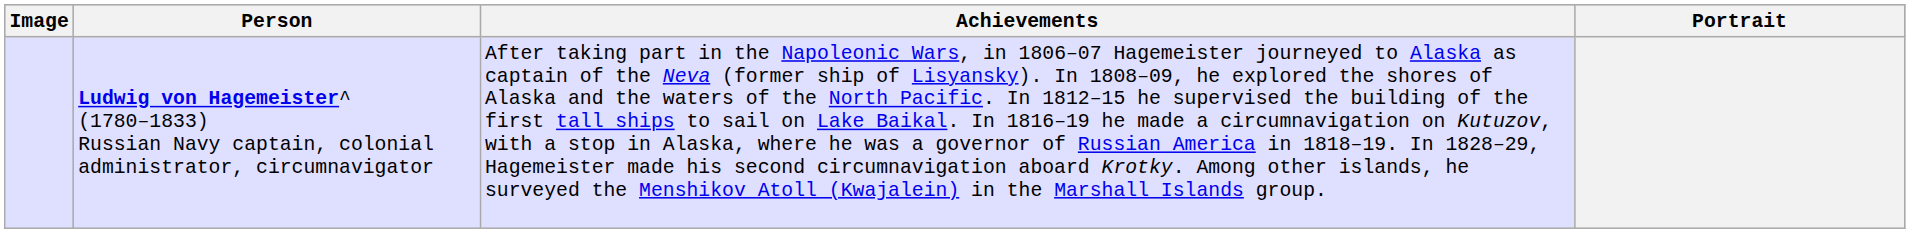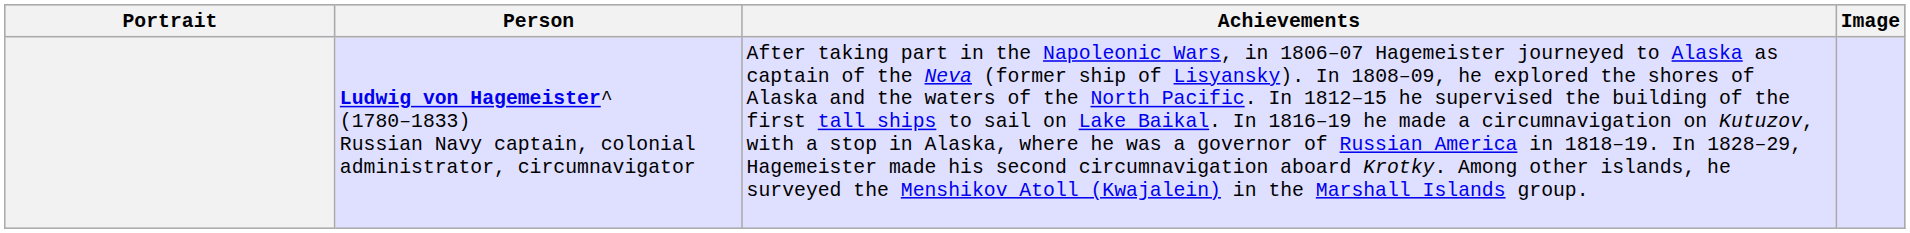columns swapped: (1740, 21) <-> (39, 21)
